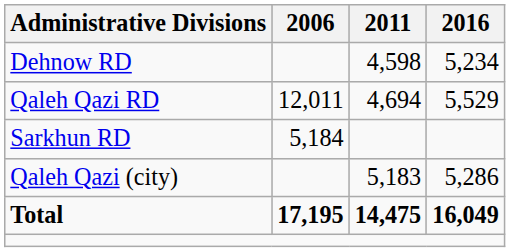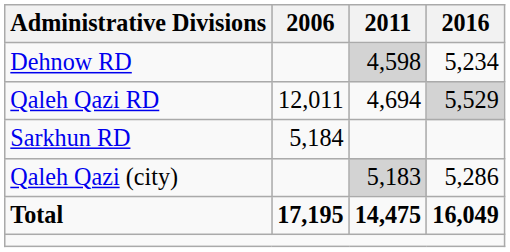(394, 61) no background -> (394, 61) lightgrey background
(472, 100) no background -> (472, 100) lightgrey background
(394, 176) no background -> (394, 176) lightgrey background
